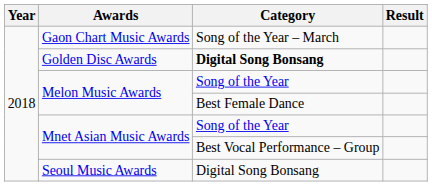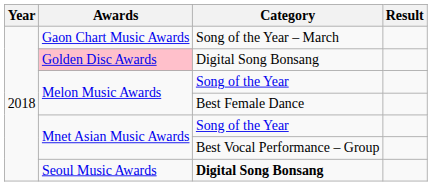(99, 59) no background -> (99, 59) pink background
(260, 59) bold -> (257, 59) normal
(257, 170) normal -> (260, 170) bold
